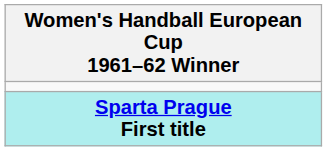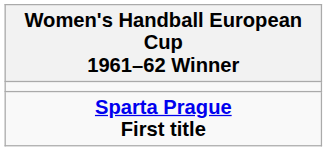(163, 118) paleturquoise background -> (163, 118) no background
